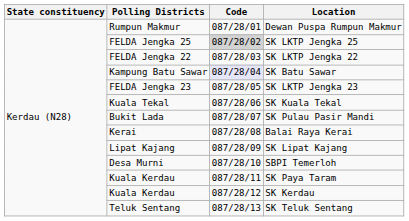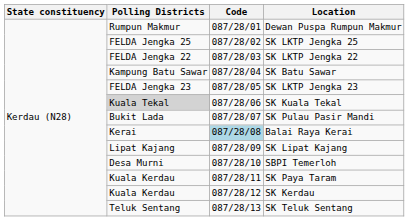(236, 42) lightgrey background -> (236, 42) no background
(236, 72) lavender background -> (236, 72) no background
(139, 103) no background -> (139, 103) lightgrey background
(236, 133) no background -> (236, 133) lightblue background
